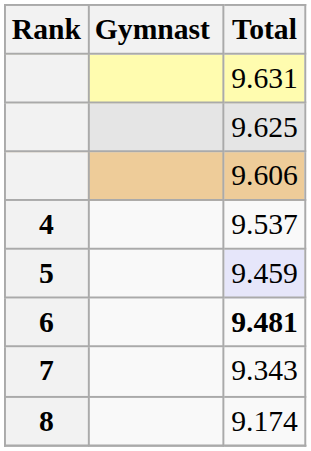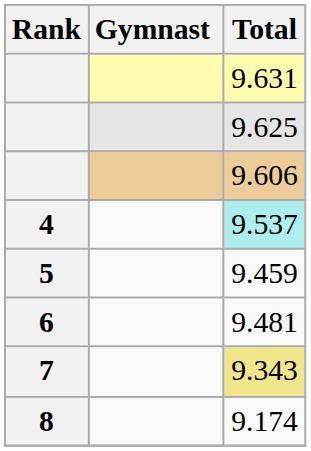(264, 224) no background -> (264, 224) paleturquoise background
(264, 273) lavender background -> (264, 273) no background
(264, 322) bold -> (264, 322) normal
(264, 371) no background -> (264, 371) khaki background
